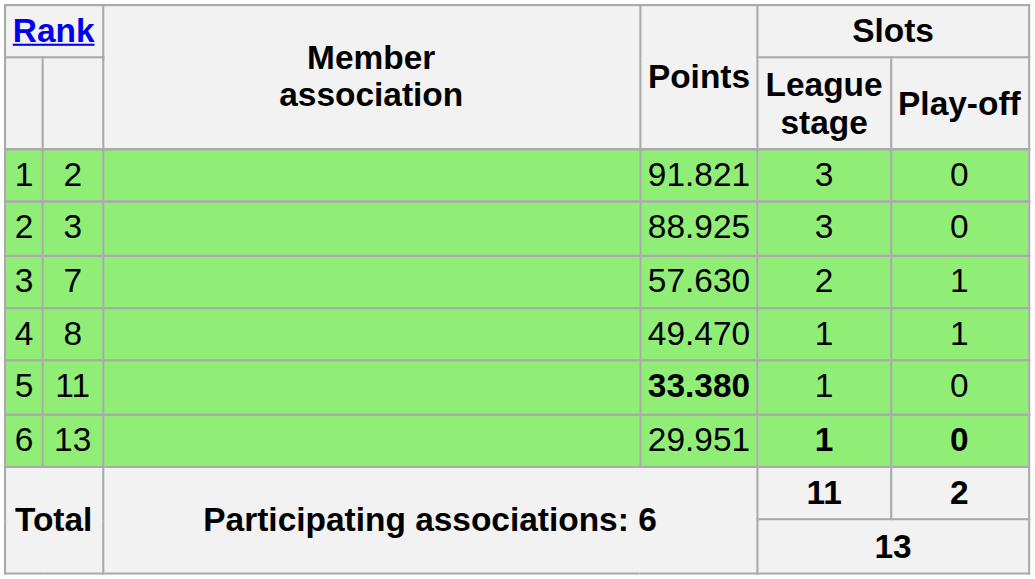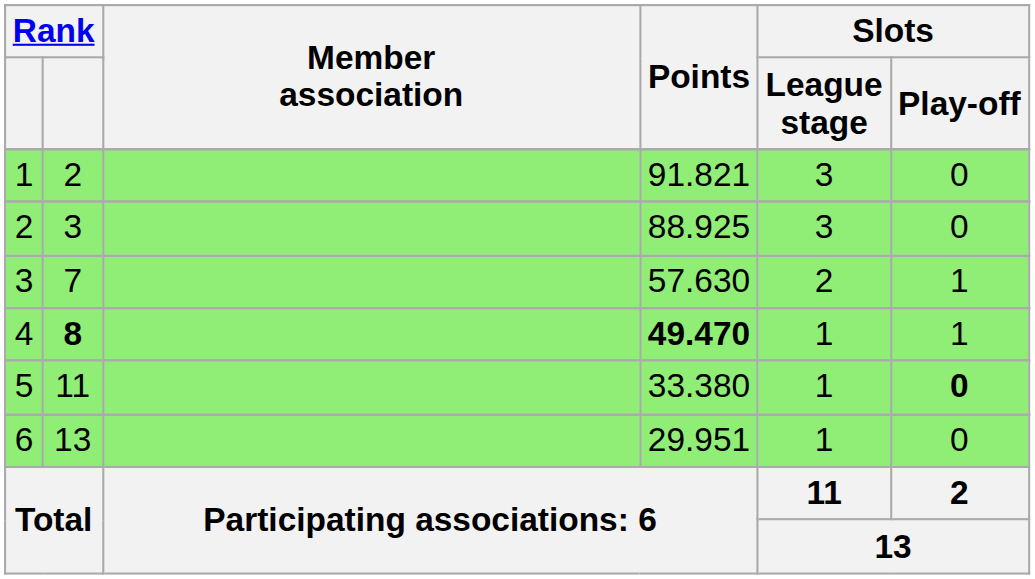(73, 333) normal -> (73, 333) bold
(699, 333) normal -> (699, 333) bold
(699, 386) bold -> (699, 386) normal
(959, 386) normal -> (959, 386) bold
(824, 439) bold -> (824, 439) normal
(959, 439) bold -> (959, 439) normal
